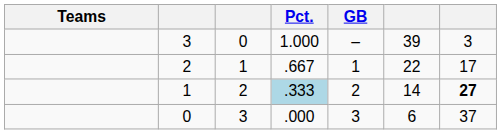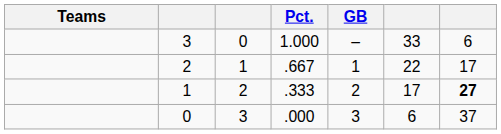(412, 41) 39 -> (412, 41) 33
(468, 41) 3 -> (468, 41) 6
(299, 91) lightblue background -> (299, 91) no background
(412, 91) 14 -> (412, 91) 17
